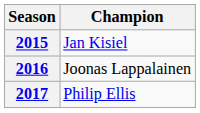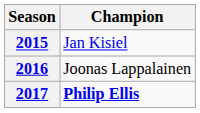(99, 94) normal -> (101, 94) bold
